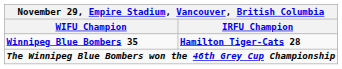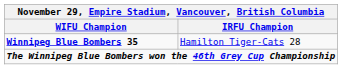(240, 41) bold -> (240, 41) normal
